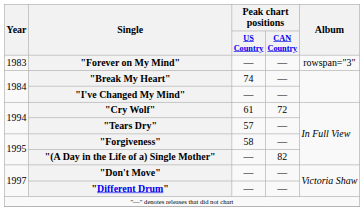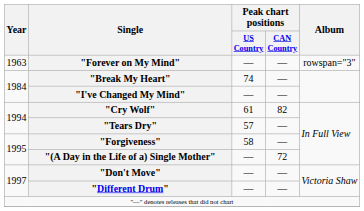(17, 63) 1983 -> (17, 63) 1963
(282, 110) 72 -> (282, 110) 82
(282, 157) 82 -> (282, 157) 72
